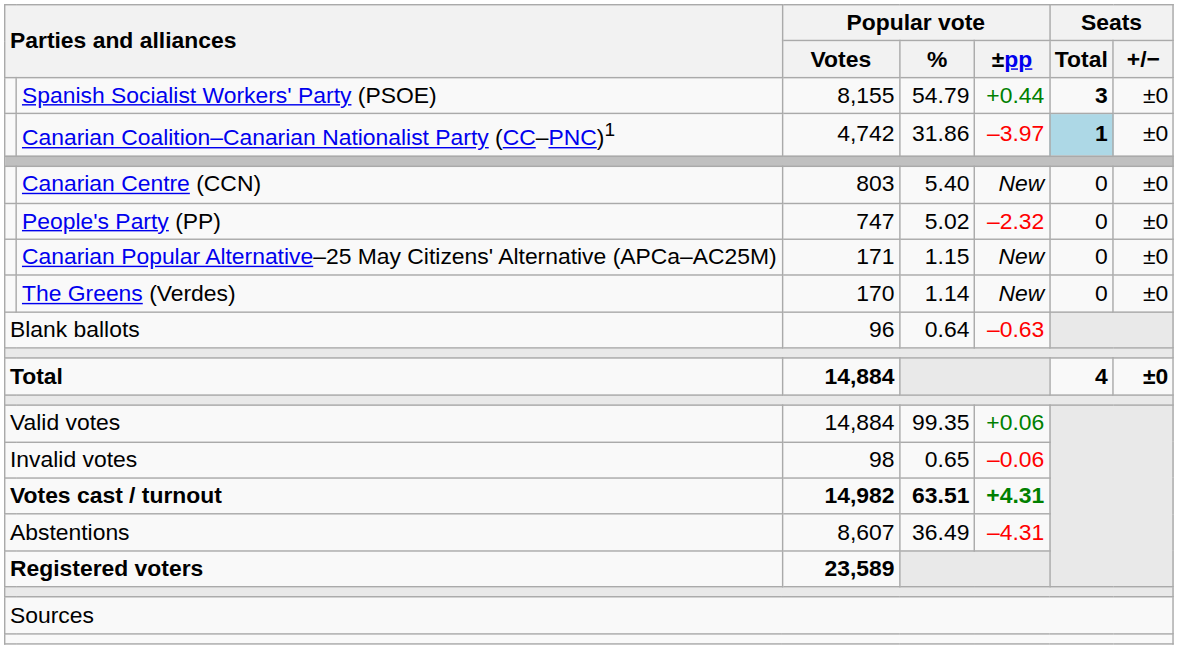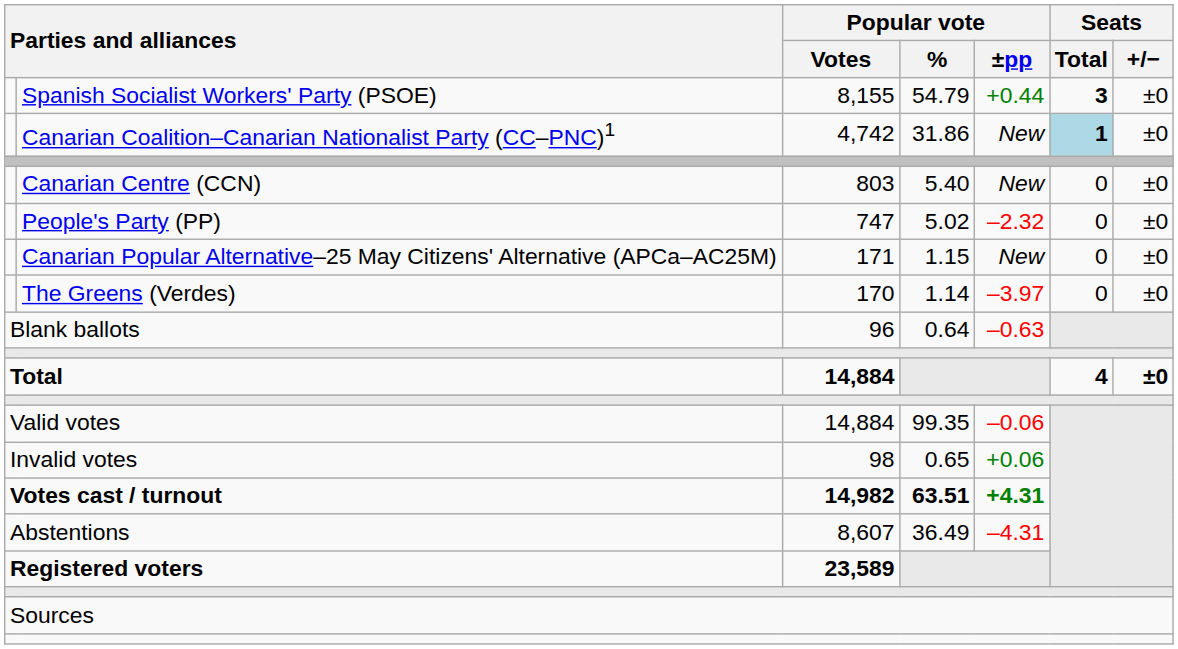(1016, 134) –3.97 -> (1021, 134) New
(1021, 293) New -> (1016, 293) –3.97
(1015, 423) +0.06 -> (1016, 423) –0.06
(1016, 459) –0.06 -> (1015, 459) +0.06
